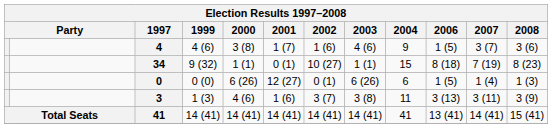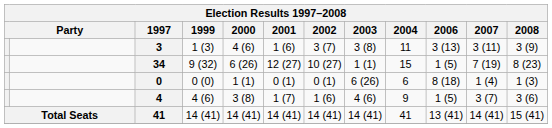rows swapped: (159, 47) <-> (159, 99)
(243, 64) 1 (1) -> (243, 64) 6 (26)
(284, 64) 0 (1) -> (284, 64) 12 (27)
(446, 64) 8 (18) -> (446, 64) 1 (5)
(243, 81) 6 (26) -> (243, 81) 1 (1)
(284, 81) 12 (27) -> (284, 81) 0 (1)
(446, 81) 1 (5) -> (446, 81) 8 (18)
